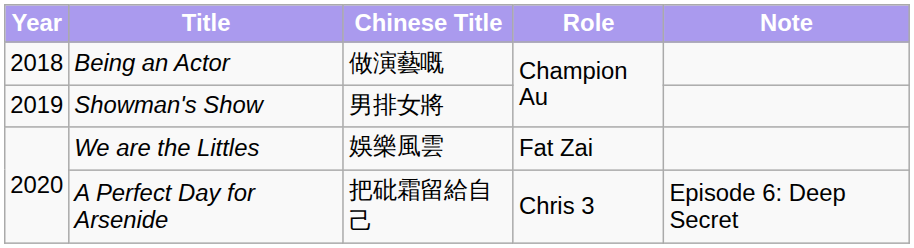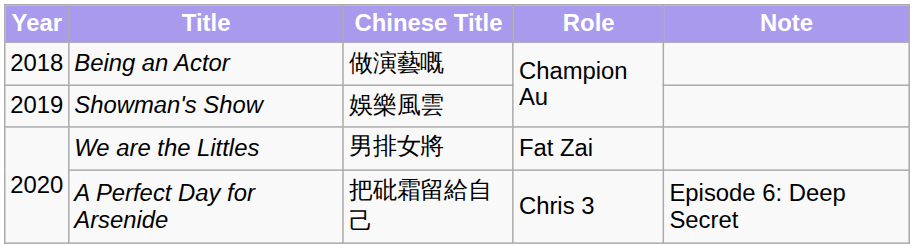(397, 104) 男排女將 -> (397, 104) 娛樂風雲
(397, 147) 娛樂風雲 -> (397, 147) 男排女將
